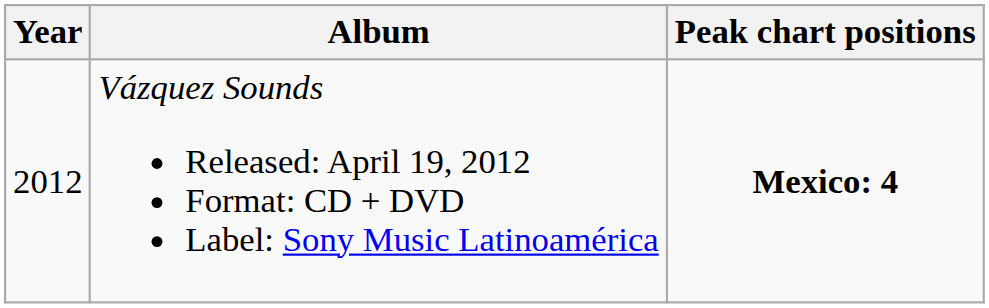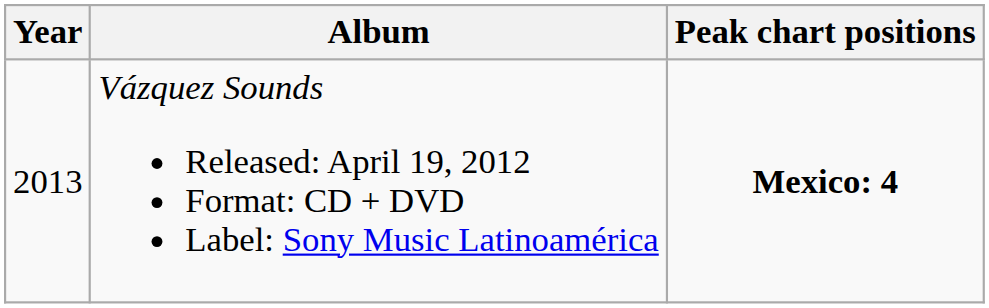(48, 180) 2012 -> (48, 180) 2013
